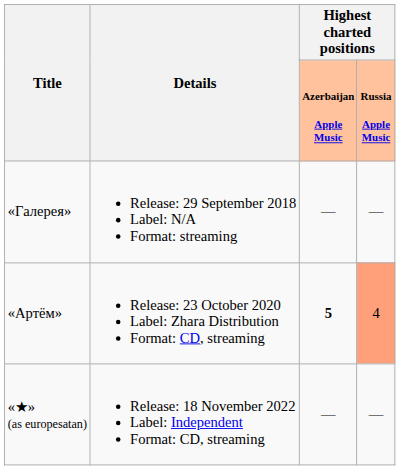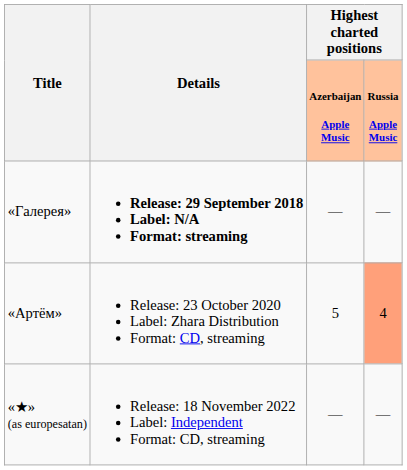(195, 220) normal -> (198, 220) bold
(328, 313) bold -> (335, 313) normal
